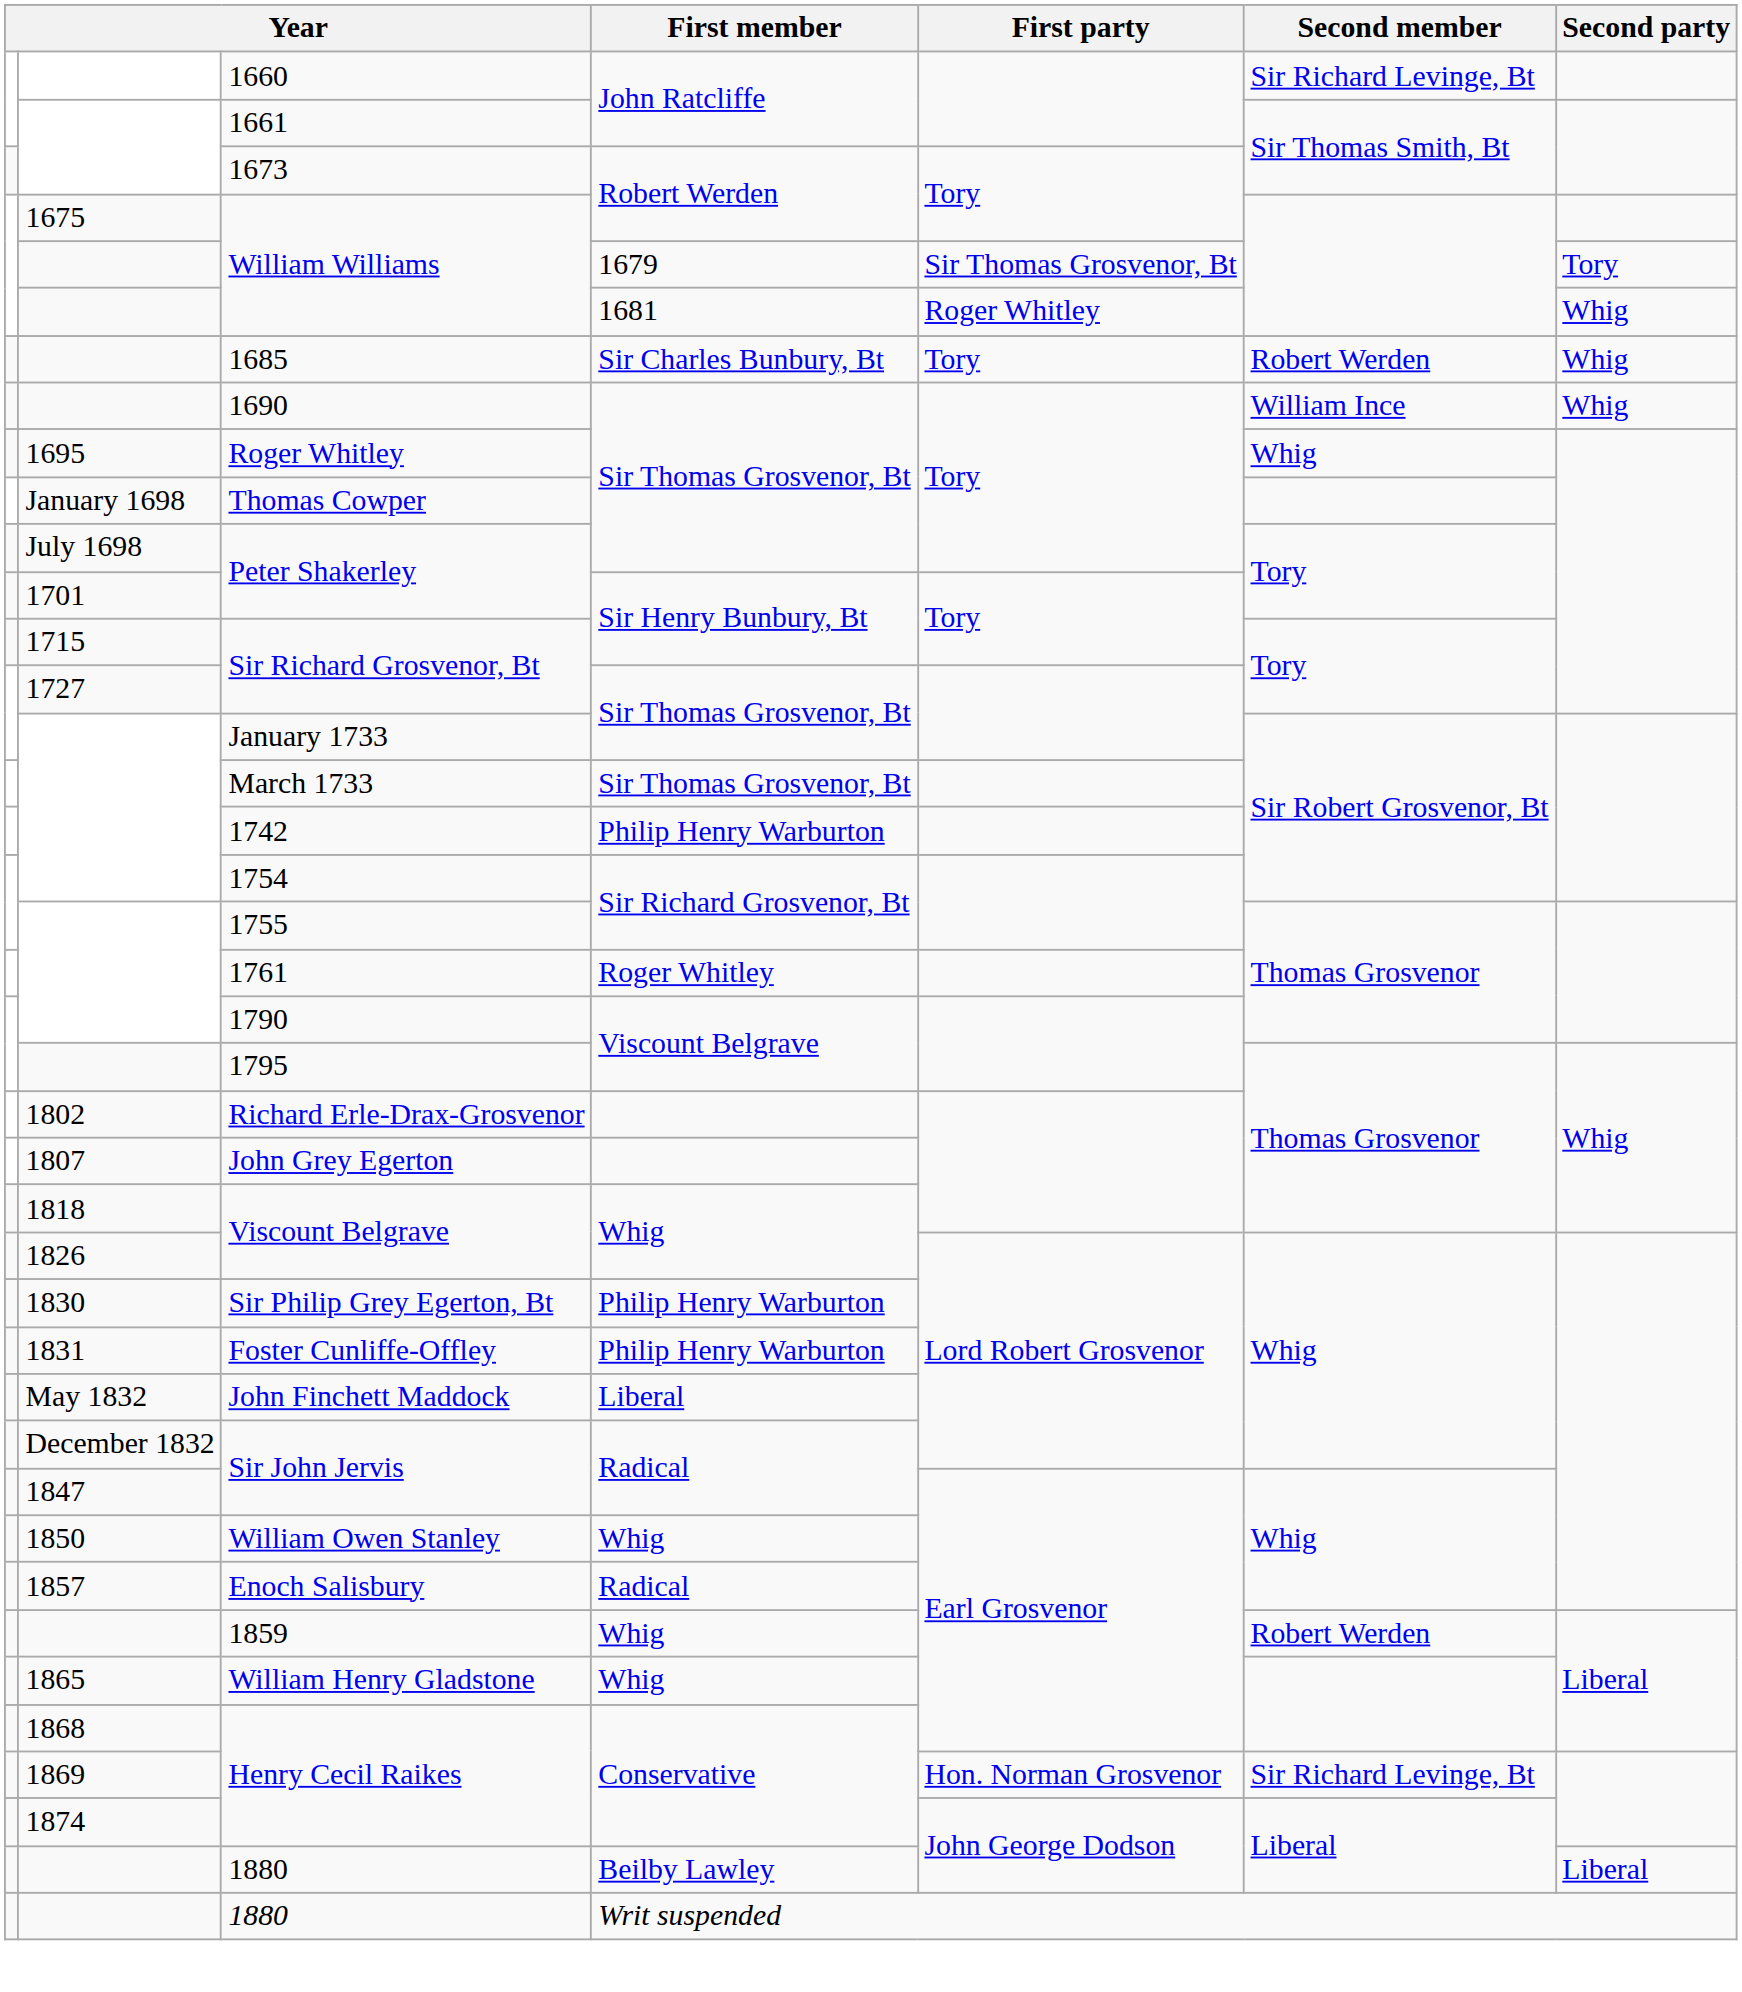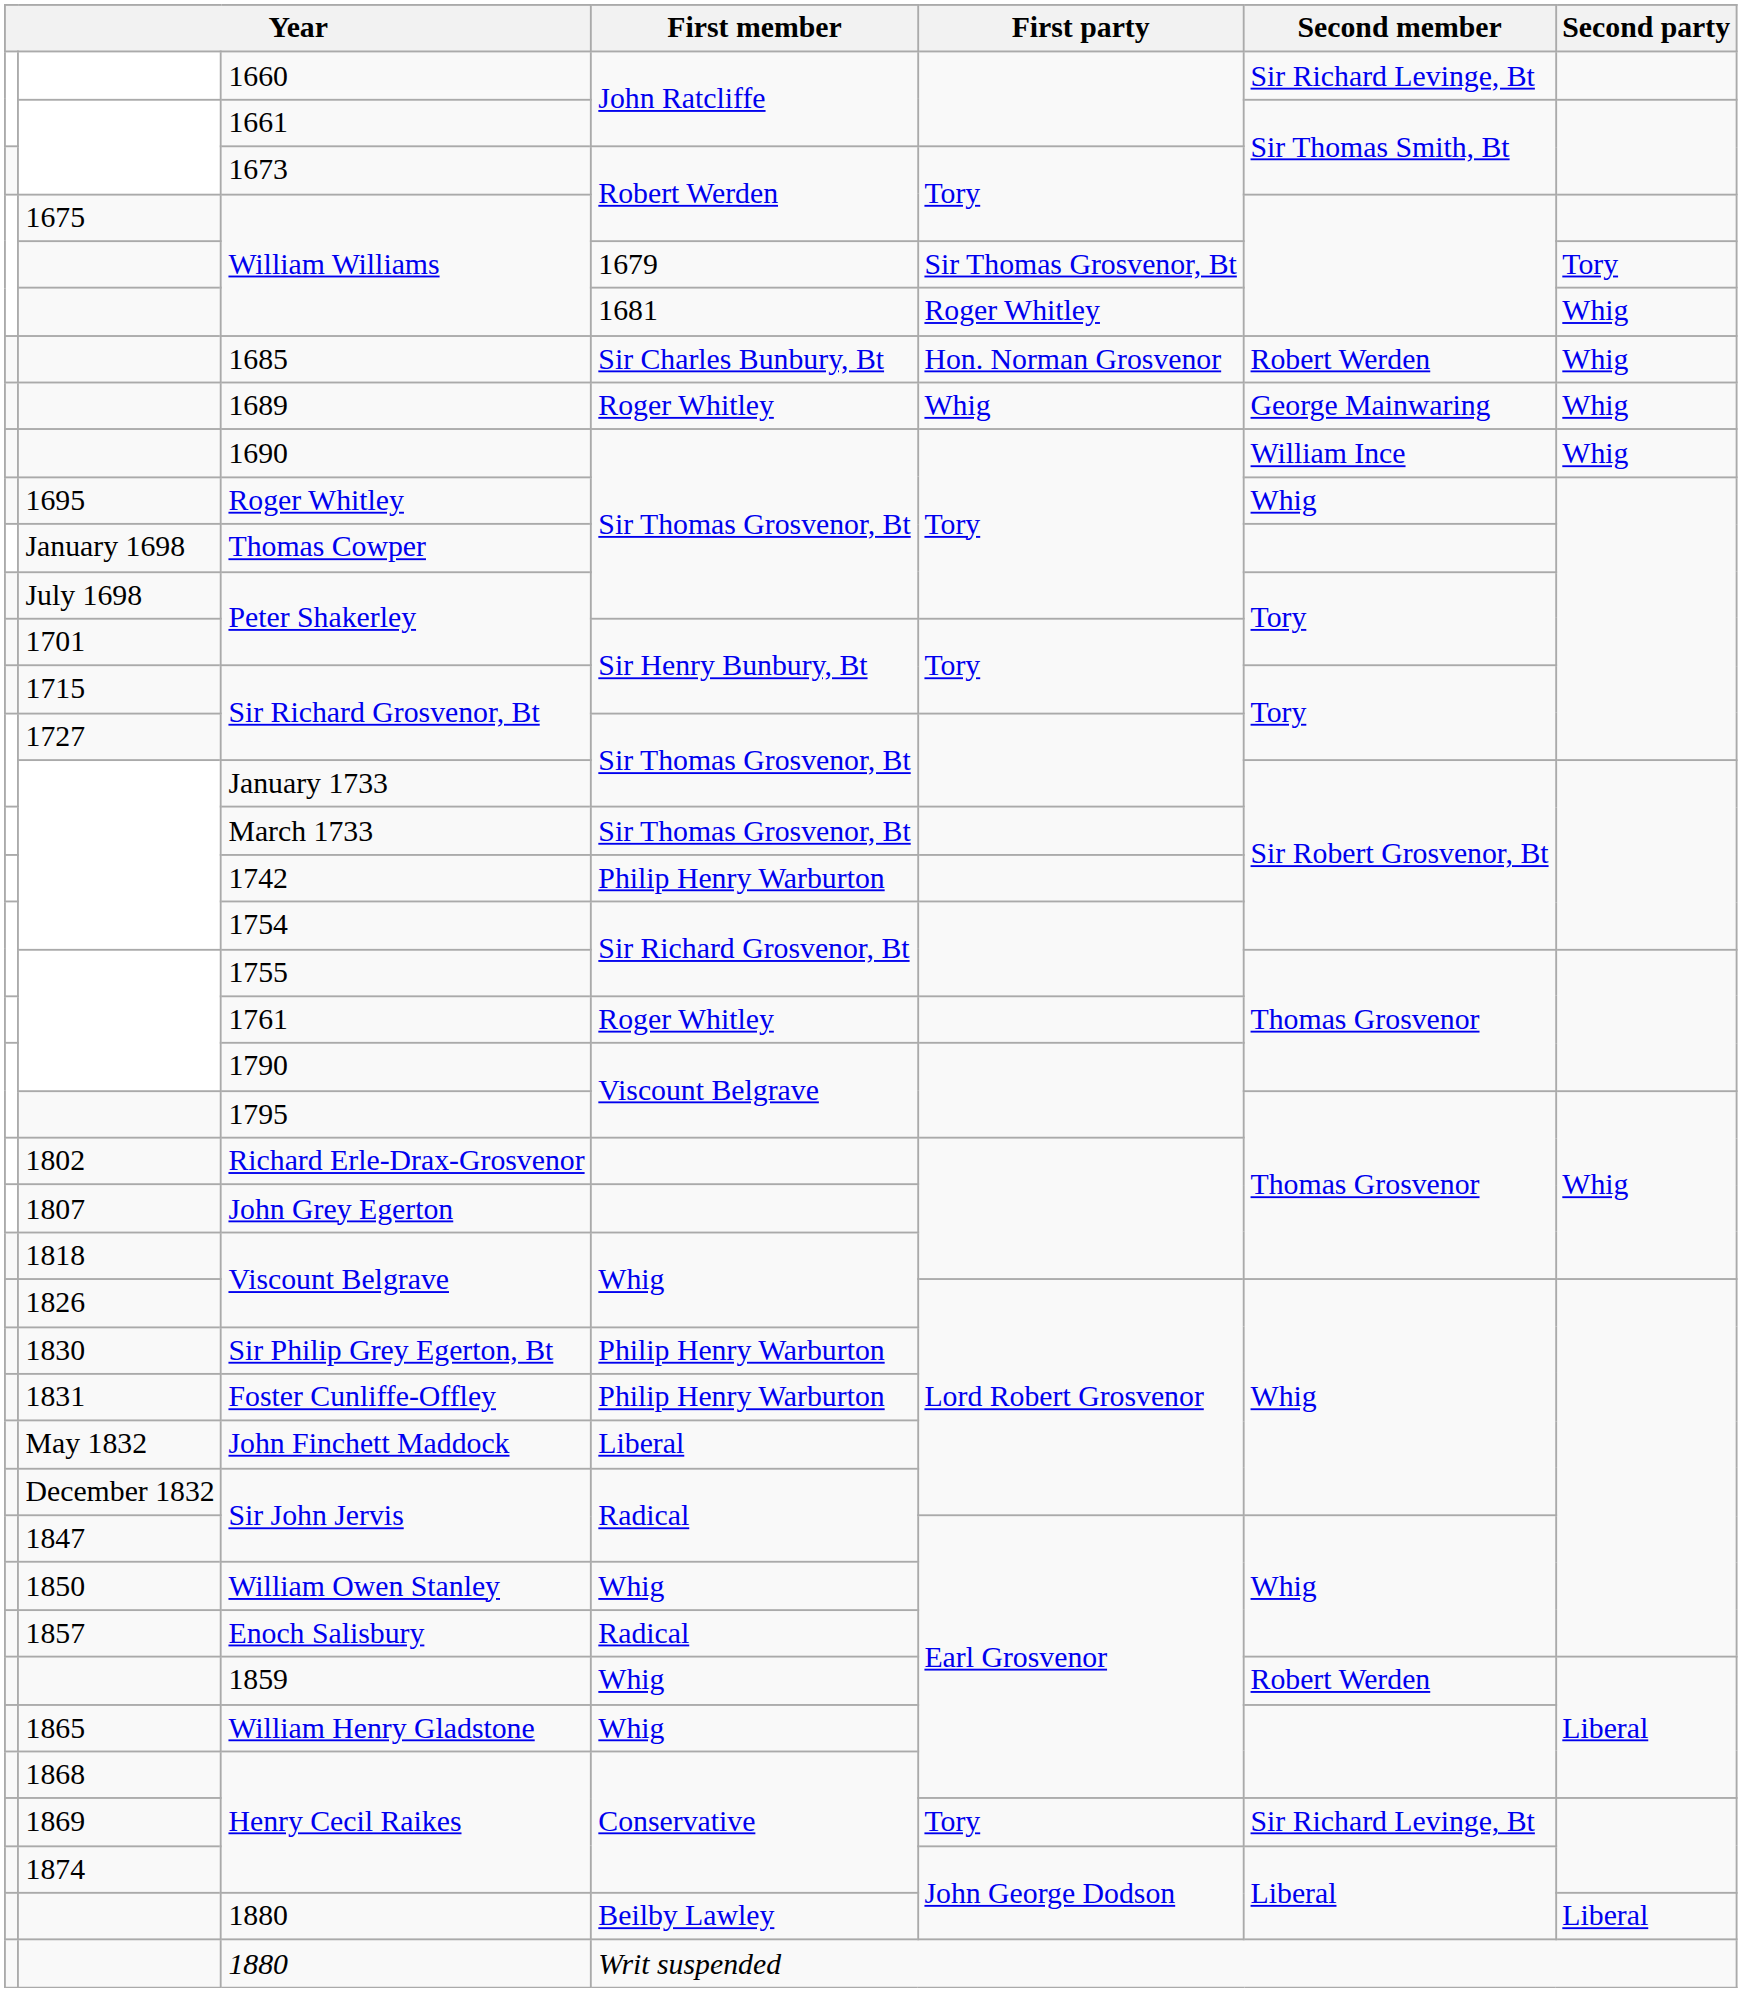(952, 358) Tory -> (1073, 358) Hon. Norman Grosvenor
+ row: (120, 406)
(1073, 1774) Hon. Norman Grosvenor -> (952, 1821) Tory
